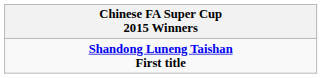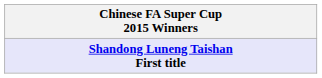(161, 55) no background -> (161, 55) lavender background
